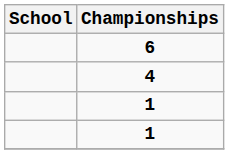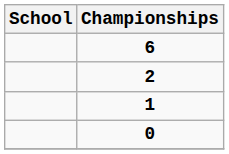(150, 77) 4 -> (150, 77) 2
(150, 134) 1 -> (150, 134) 0
